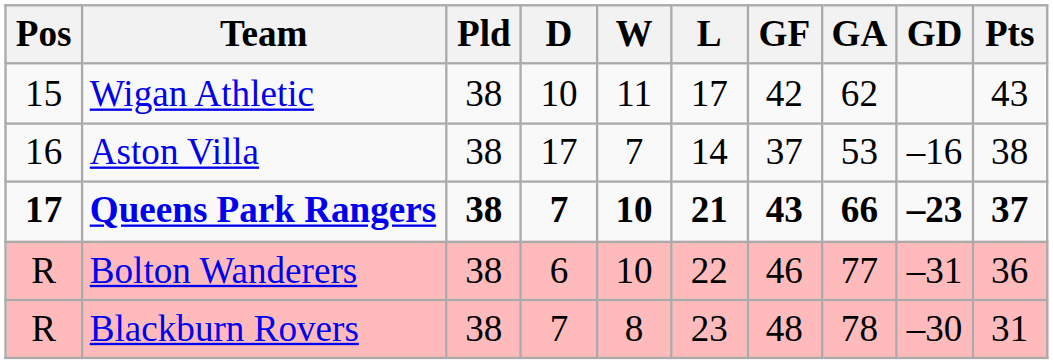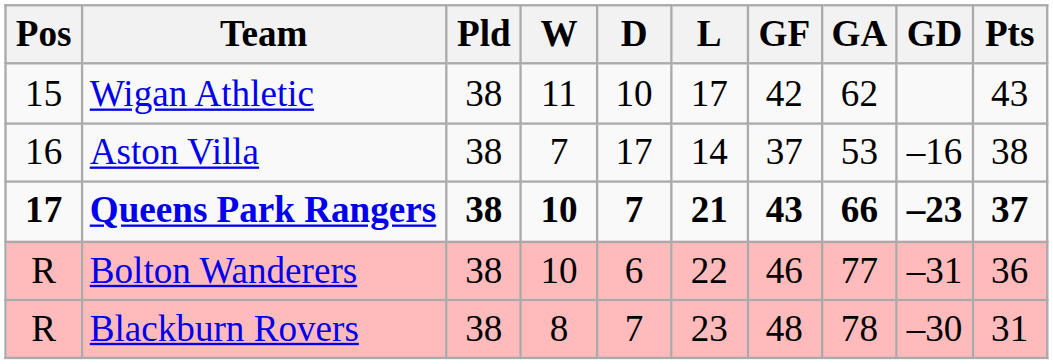columns swapped: (634, 34) <-> (559, 34)
